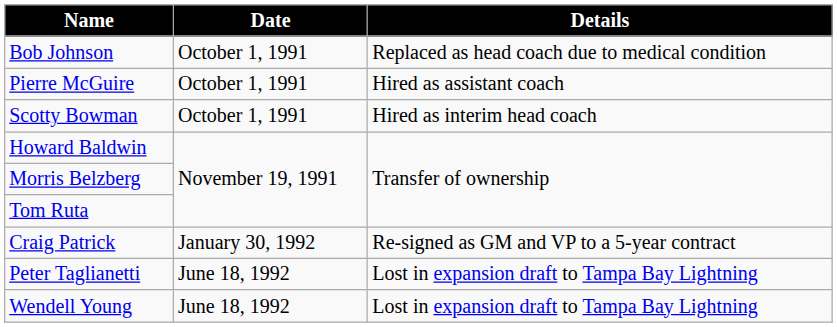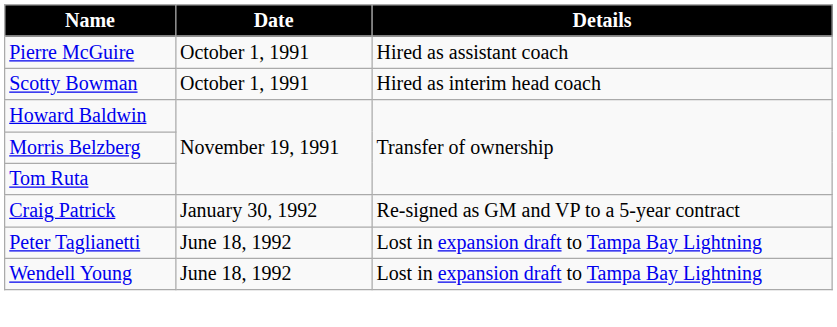- row: (61, 52)
